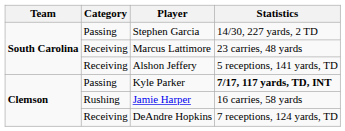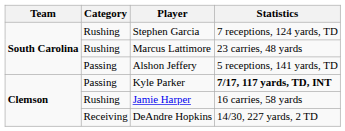(100, 31) Passing -> (102, 31) Rushing
(267, 31) 14/30, 227 yards, 2 TD -> (277, 31) 7 receptions, 124 yards, TD
(106, 48) Receiving -> (102, 48) Rushing
(106, 65) Receiving -> (100, 65) Passing
(277, 117) 7 receptions, 124 yards, TD -> (267, 117) 14/30, 227 yards, 2 TD
